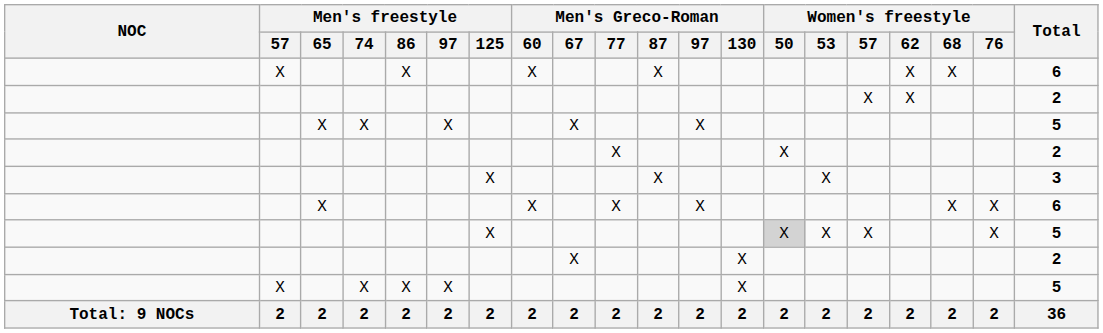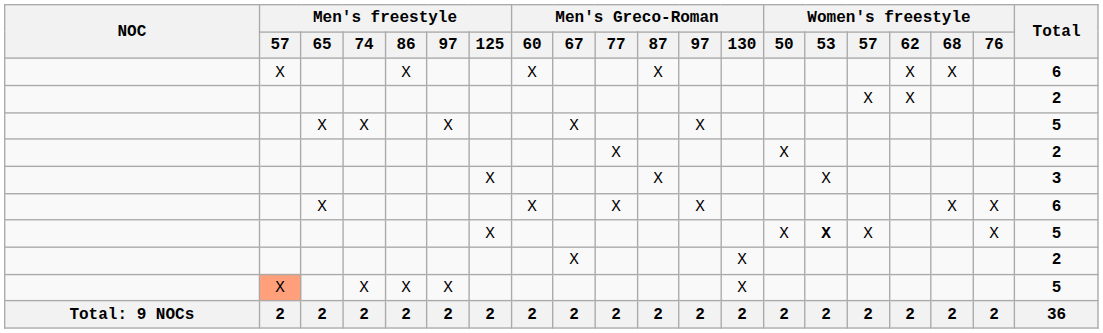(784, 233) lightgrey background -> (784, 233) no background
(826, 233) normal -> (826, 233) bold
(280, 287) no background -> (280, 287) lightsalmon background
